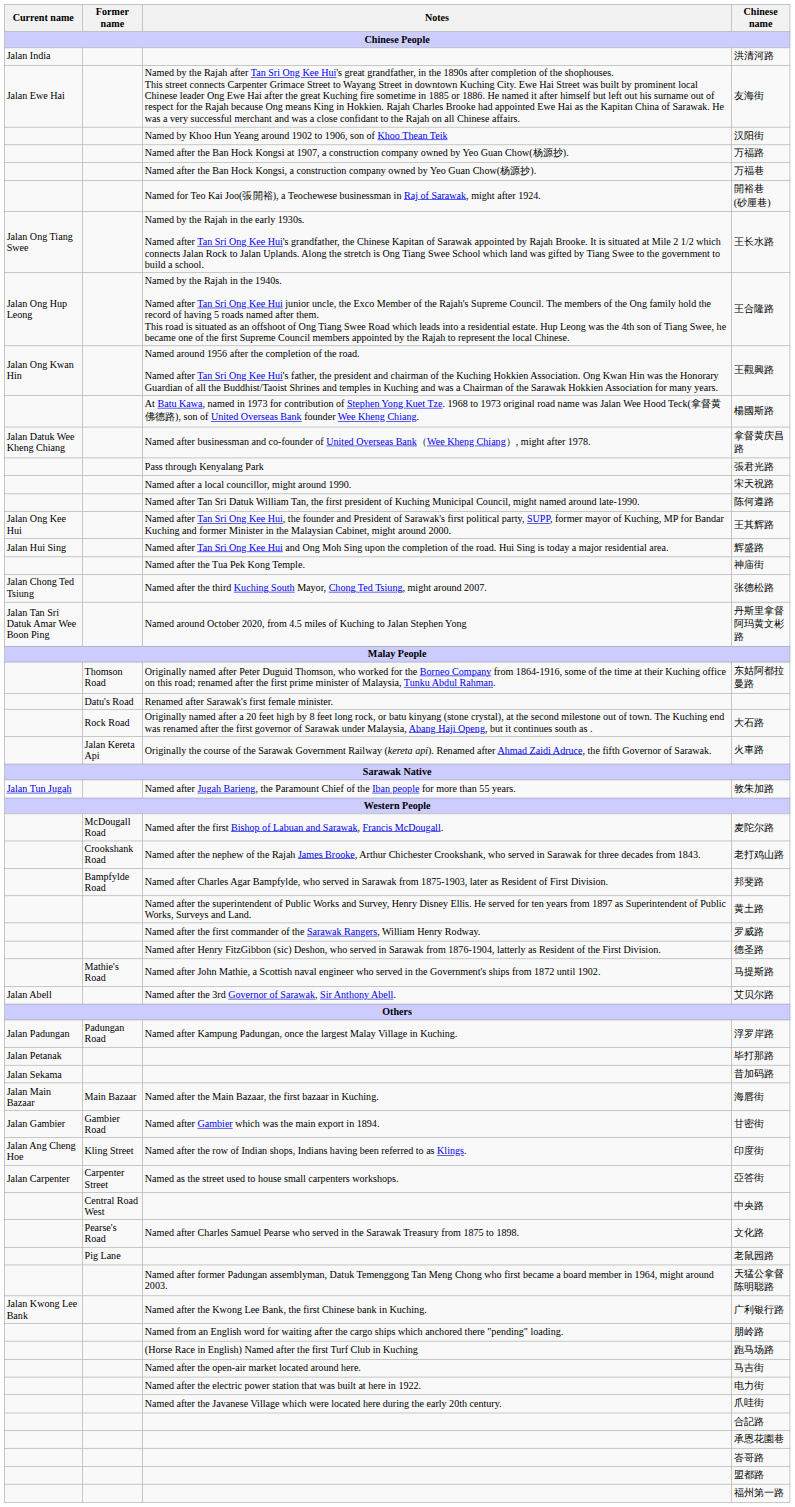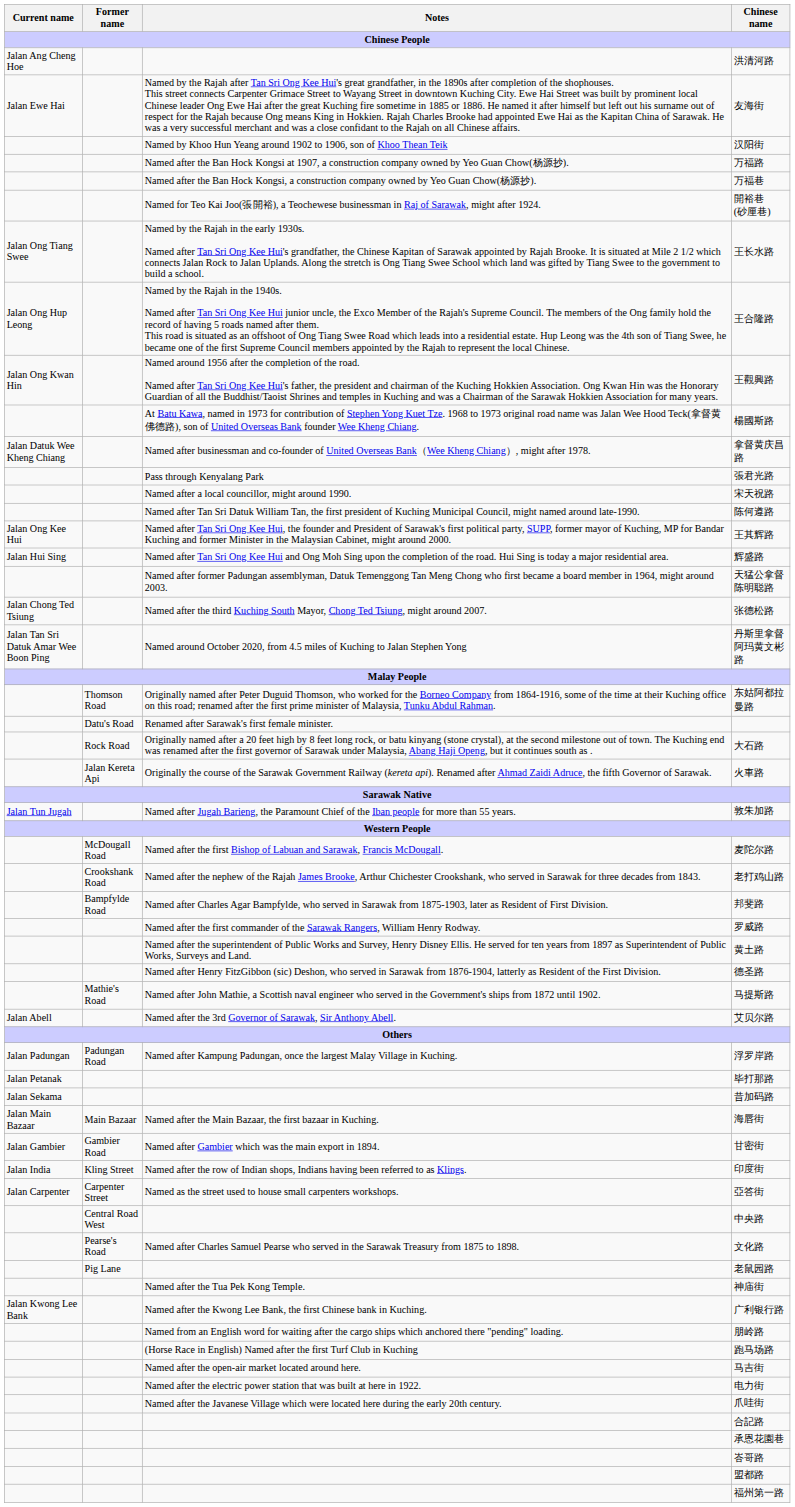(29, 56) Jalan India -> (41, 61) Jalan Ang Cheng Hoe
rows swapped: (759, 1280) <-> (749, 565)
rows swapped: (749, 931) <-> (749, 909)
(41, 1151) Jalan Ang Cheng Hoe -> (29, 1169) Jalan India
